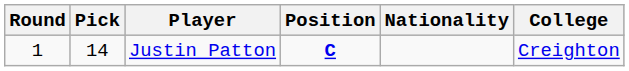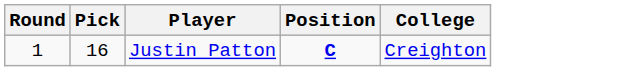- column: (447, 20)
(97, 51) 14 -> (97, 51) 16
